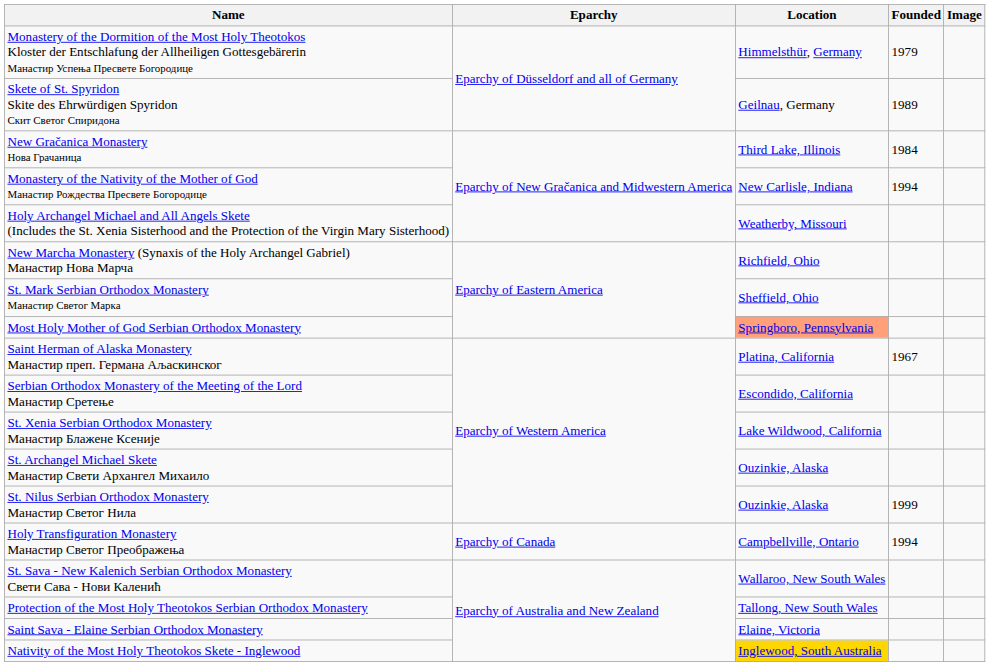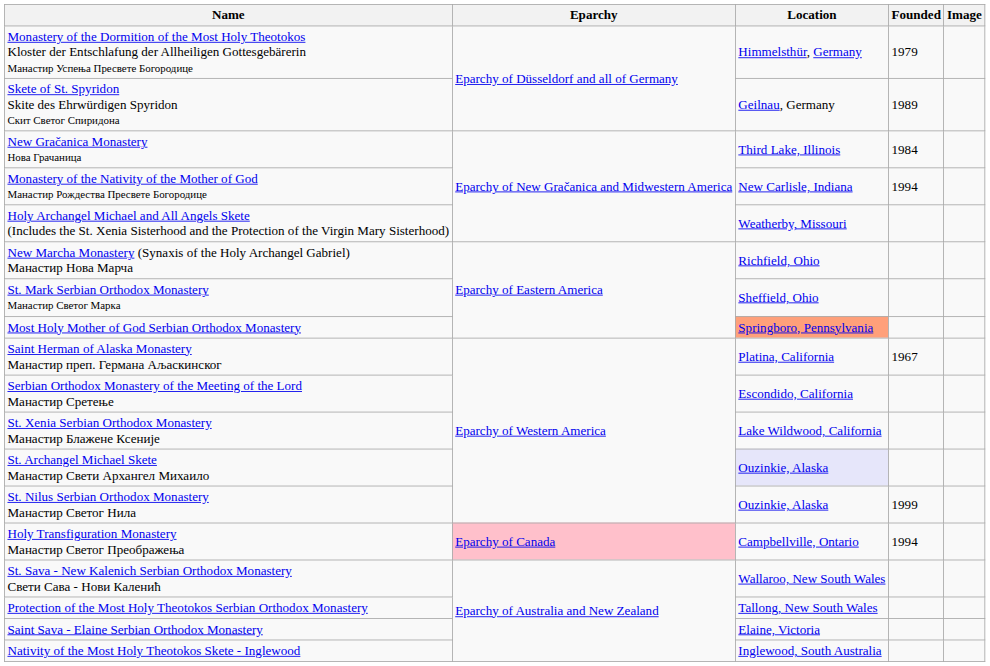(783, 467) no background -> (783, 467) lavender background
(505, 541) no background -> (505, 541) pink background
(810, 651) gold background -> (810, 651) no background
